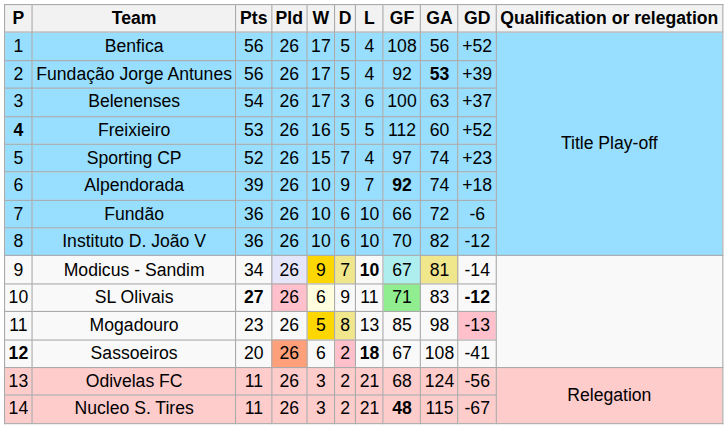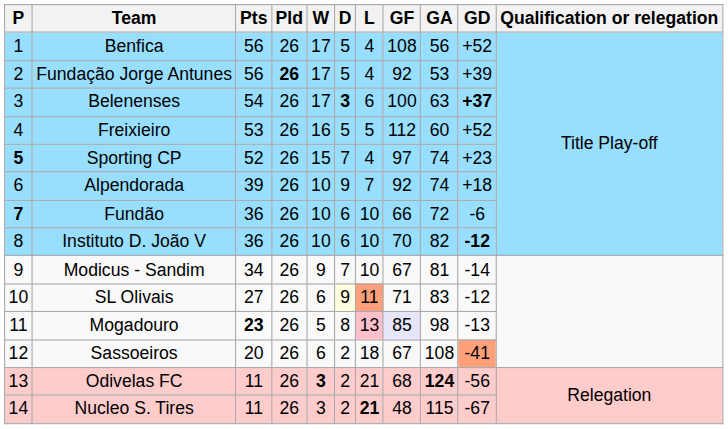(289, 74) normal -> (289, 74) bold
(439, 74) bold -> (439, 74) normal
(345, 102) normal -> (345, 102) bold
(477, 102) normal -> (477, 102) bold
(18, 130) bold -> (18, 130) normal
(18, 158) normal -> (18, 158) bold
(402, 185) bold -> (402, 185) normal
(18, 213) normal -> (18, 213) bold
(477, 241) normal -> (477, 241) bold
(289, 269) lavender background -> (289, 269) no background
(321, 269) gold background -> (321, 269) no background
(345, 269) khaki background -> (345, 269) no background
(369, 269) bold -> (369, 269) normal
(402, 269) paleturquoise background -> (402, 269) no background
(439, 269) khaki background -> (439, 269) no background
(254, 297) bold -> (254, 297) normal
(289, 297) pink background -> (289, 297) no background
(321, 297) lightyellow background -> (321, 297) no background
(345, 297) no background -> (345, 297) lightyellow background
(369, 297) no background -> (369, 297) lightsalmon background
(402, 297) lightgreen background -> (402, 297) no background
(477, 297) bold -> (477, 297) normal
(254, 325) normal -> (254, 325) bold
(321, 325) gold background -> (321, 325) no background
(345, 325) khaki background -> (345, 325) no background
(369, 325) no background -> (369, 325) pink background
(402, 325) no background -> (402, 325) lavender background
(477, 325) pink background -> (477, 325) no background
(18, 353) bold -> (18, 353) normal
(289, 353) lightsalmon background -> (289, 353) no background
(345, 353) pink background -> (345, 353) no background
(369, 353) bold -> (369, 353) normal
(477, 353) no background -> (477, 353) lightsalmon background
(321, 381) normal -> (321, 381) bold
(439, 381) normal -> (439, 381) bold
(369, 409) normal -> (369, 409) bold
(402, 409) bold -> (402, 409) normal
